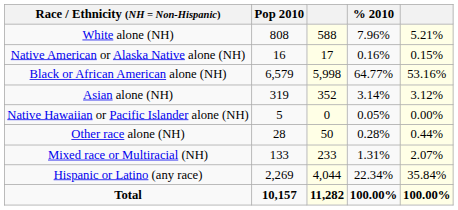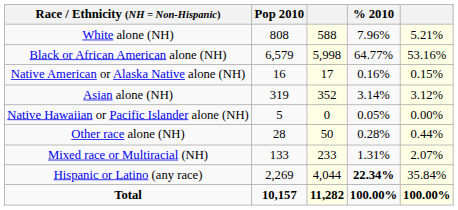rows swapped: (128, 74) <-> (128, 54)
(374, 174) normal -> (374, 174) bold
